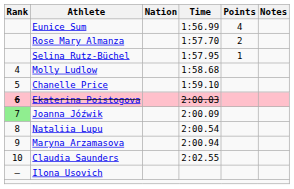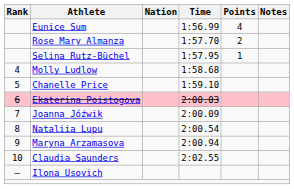(17, 99) bold -> (17, 99) normal
(17, 114) lightgreen background -> (17, 114) no background
